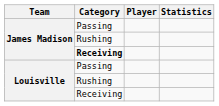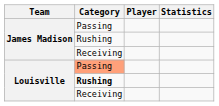(99, 53) bold -> (99, 53) normal
(94, 67) no background -> (94, 67) lightsalmon background
(94, 81) normal -> (94, 81) bold
